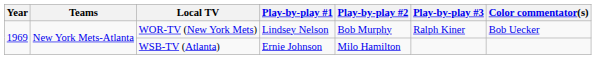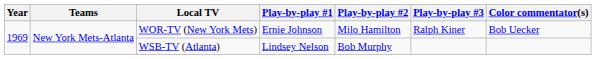(295, 29) Lindsey Nelson -> (292, 29) Ernie Johnson
(365, 29) Bob Murphy -> (369, 29) Milo Hamilton
(292, 46) Ernie Johnson -> (295, 46) Lindsey Nelson
(369, 46) Milo Hamilton -> (365, 46) Bob Murphy
